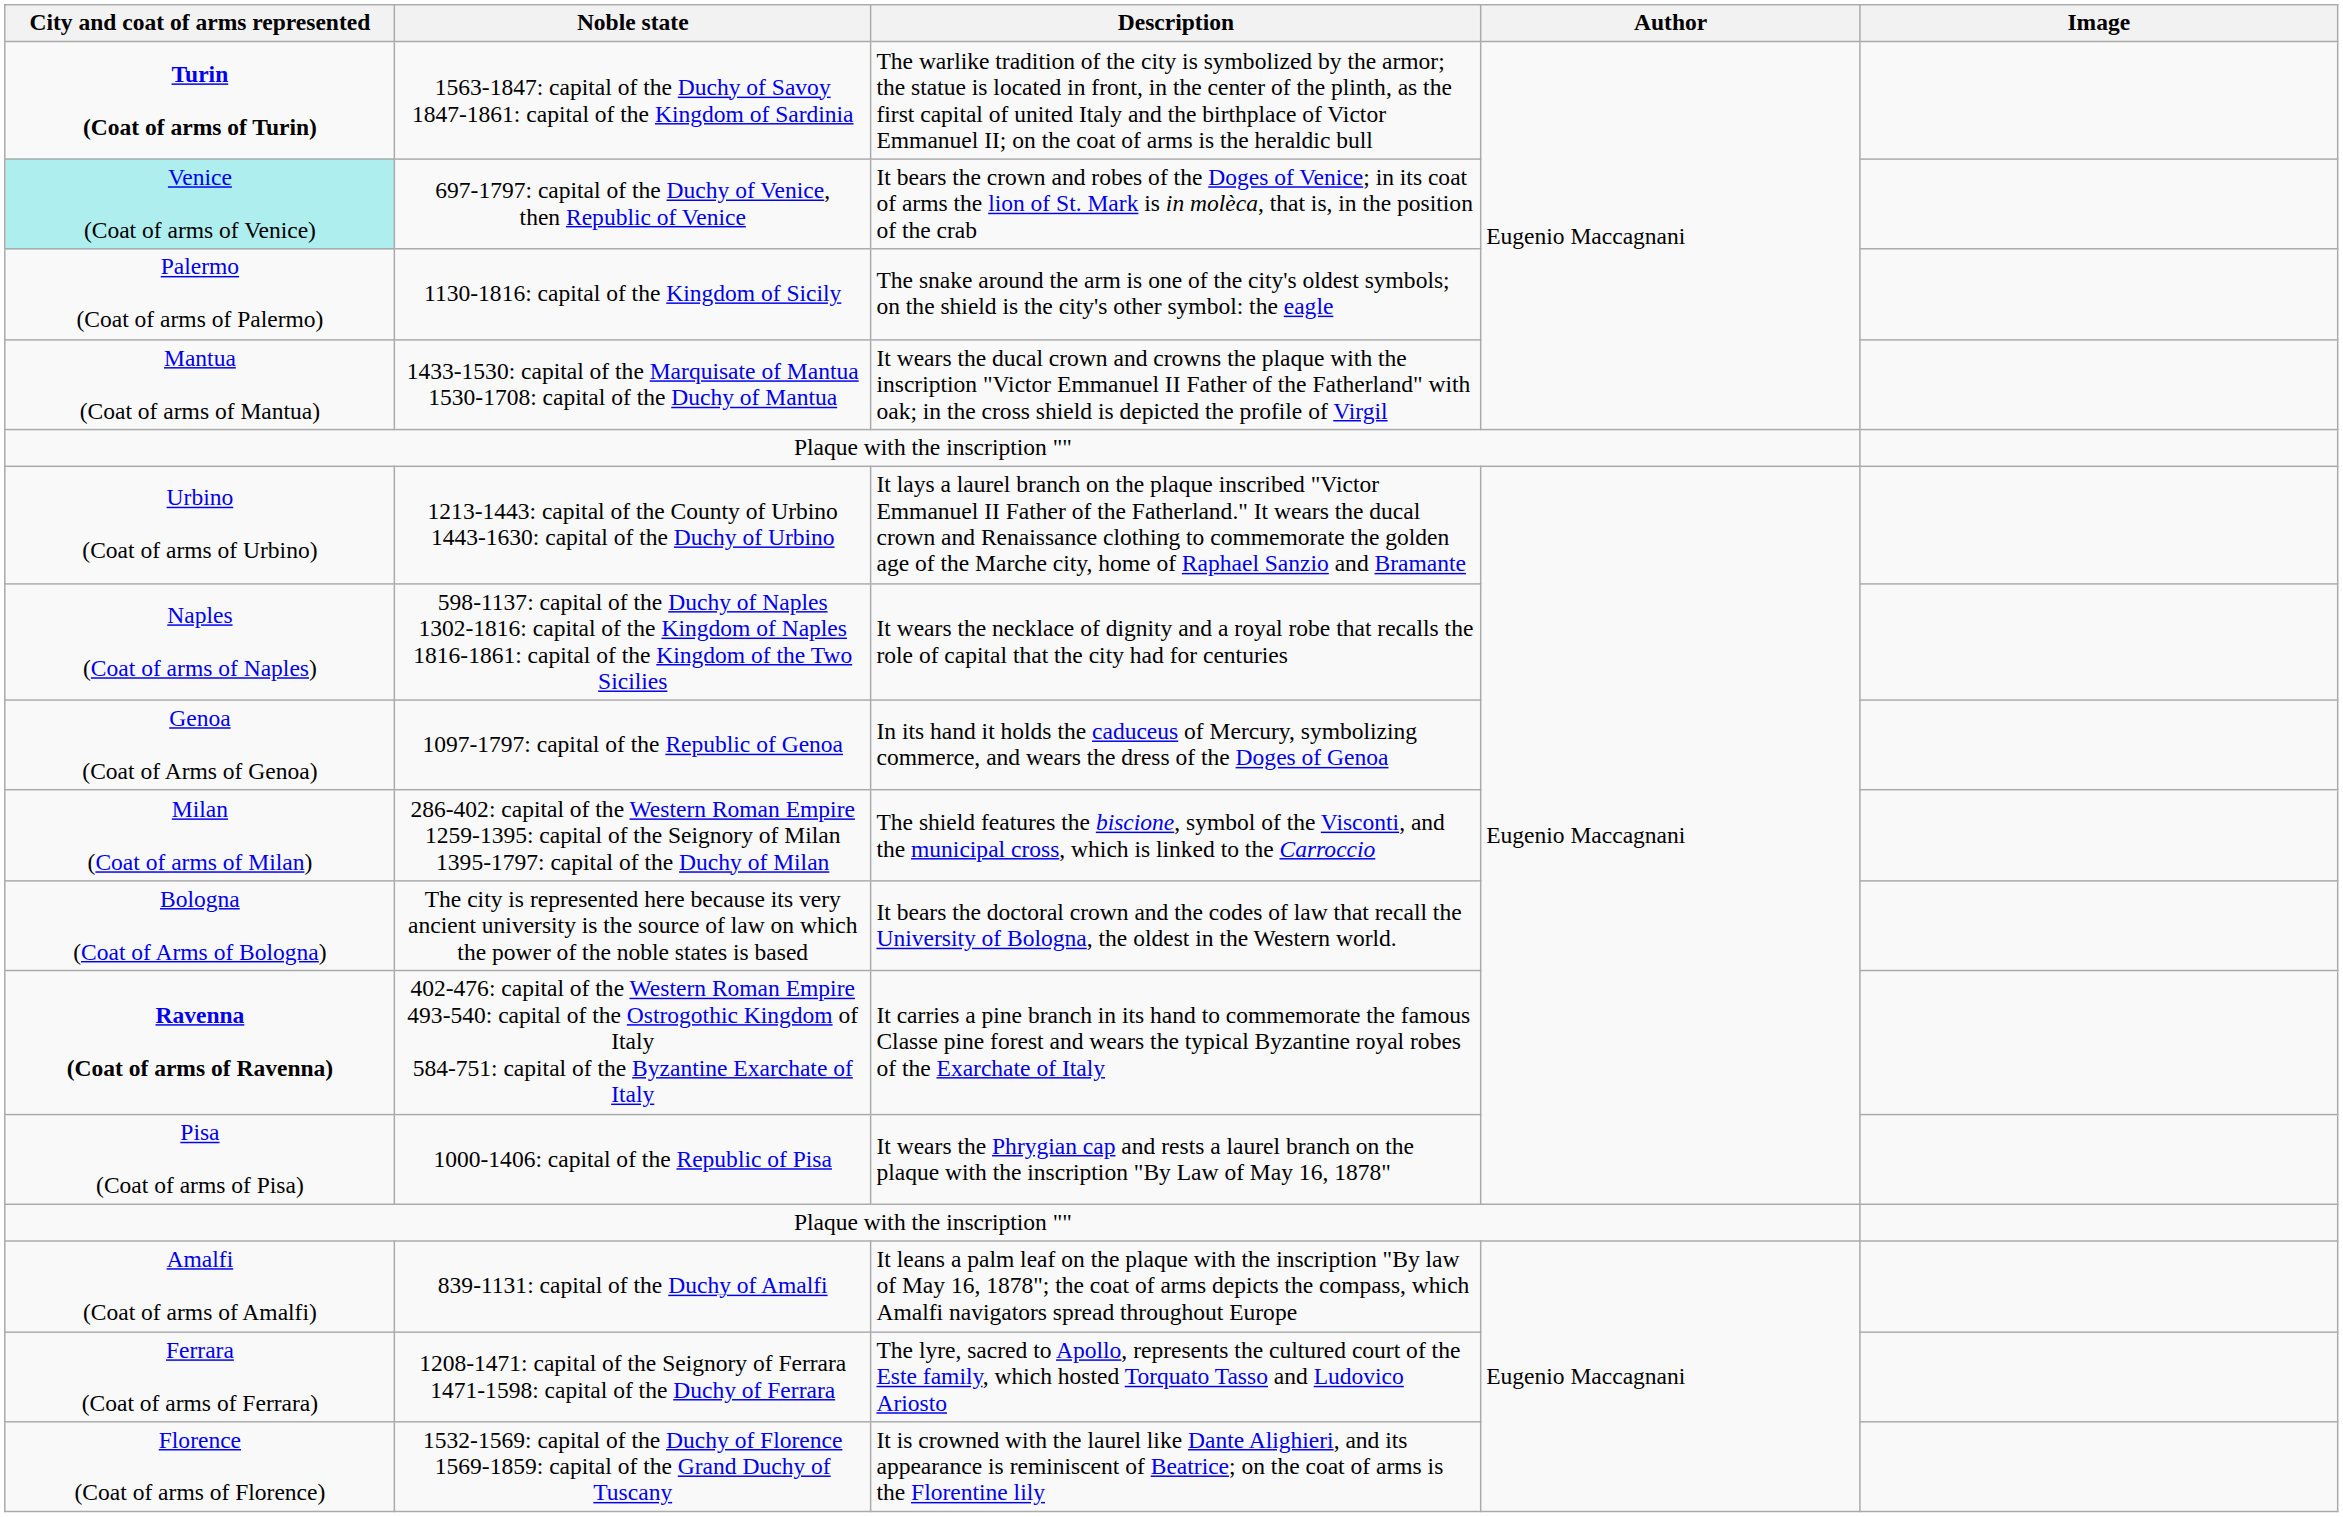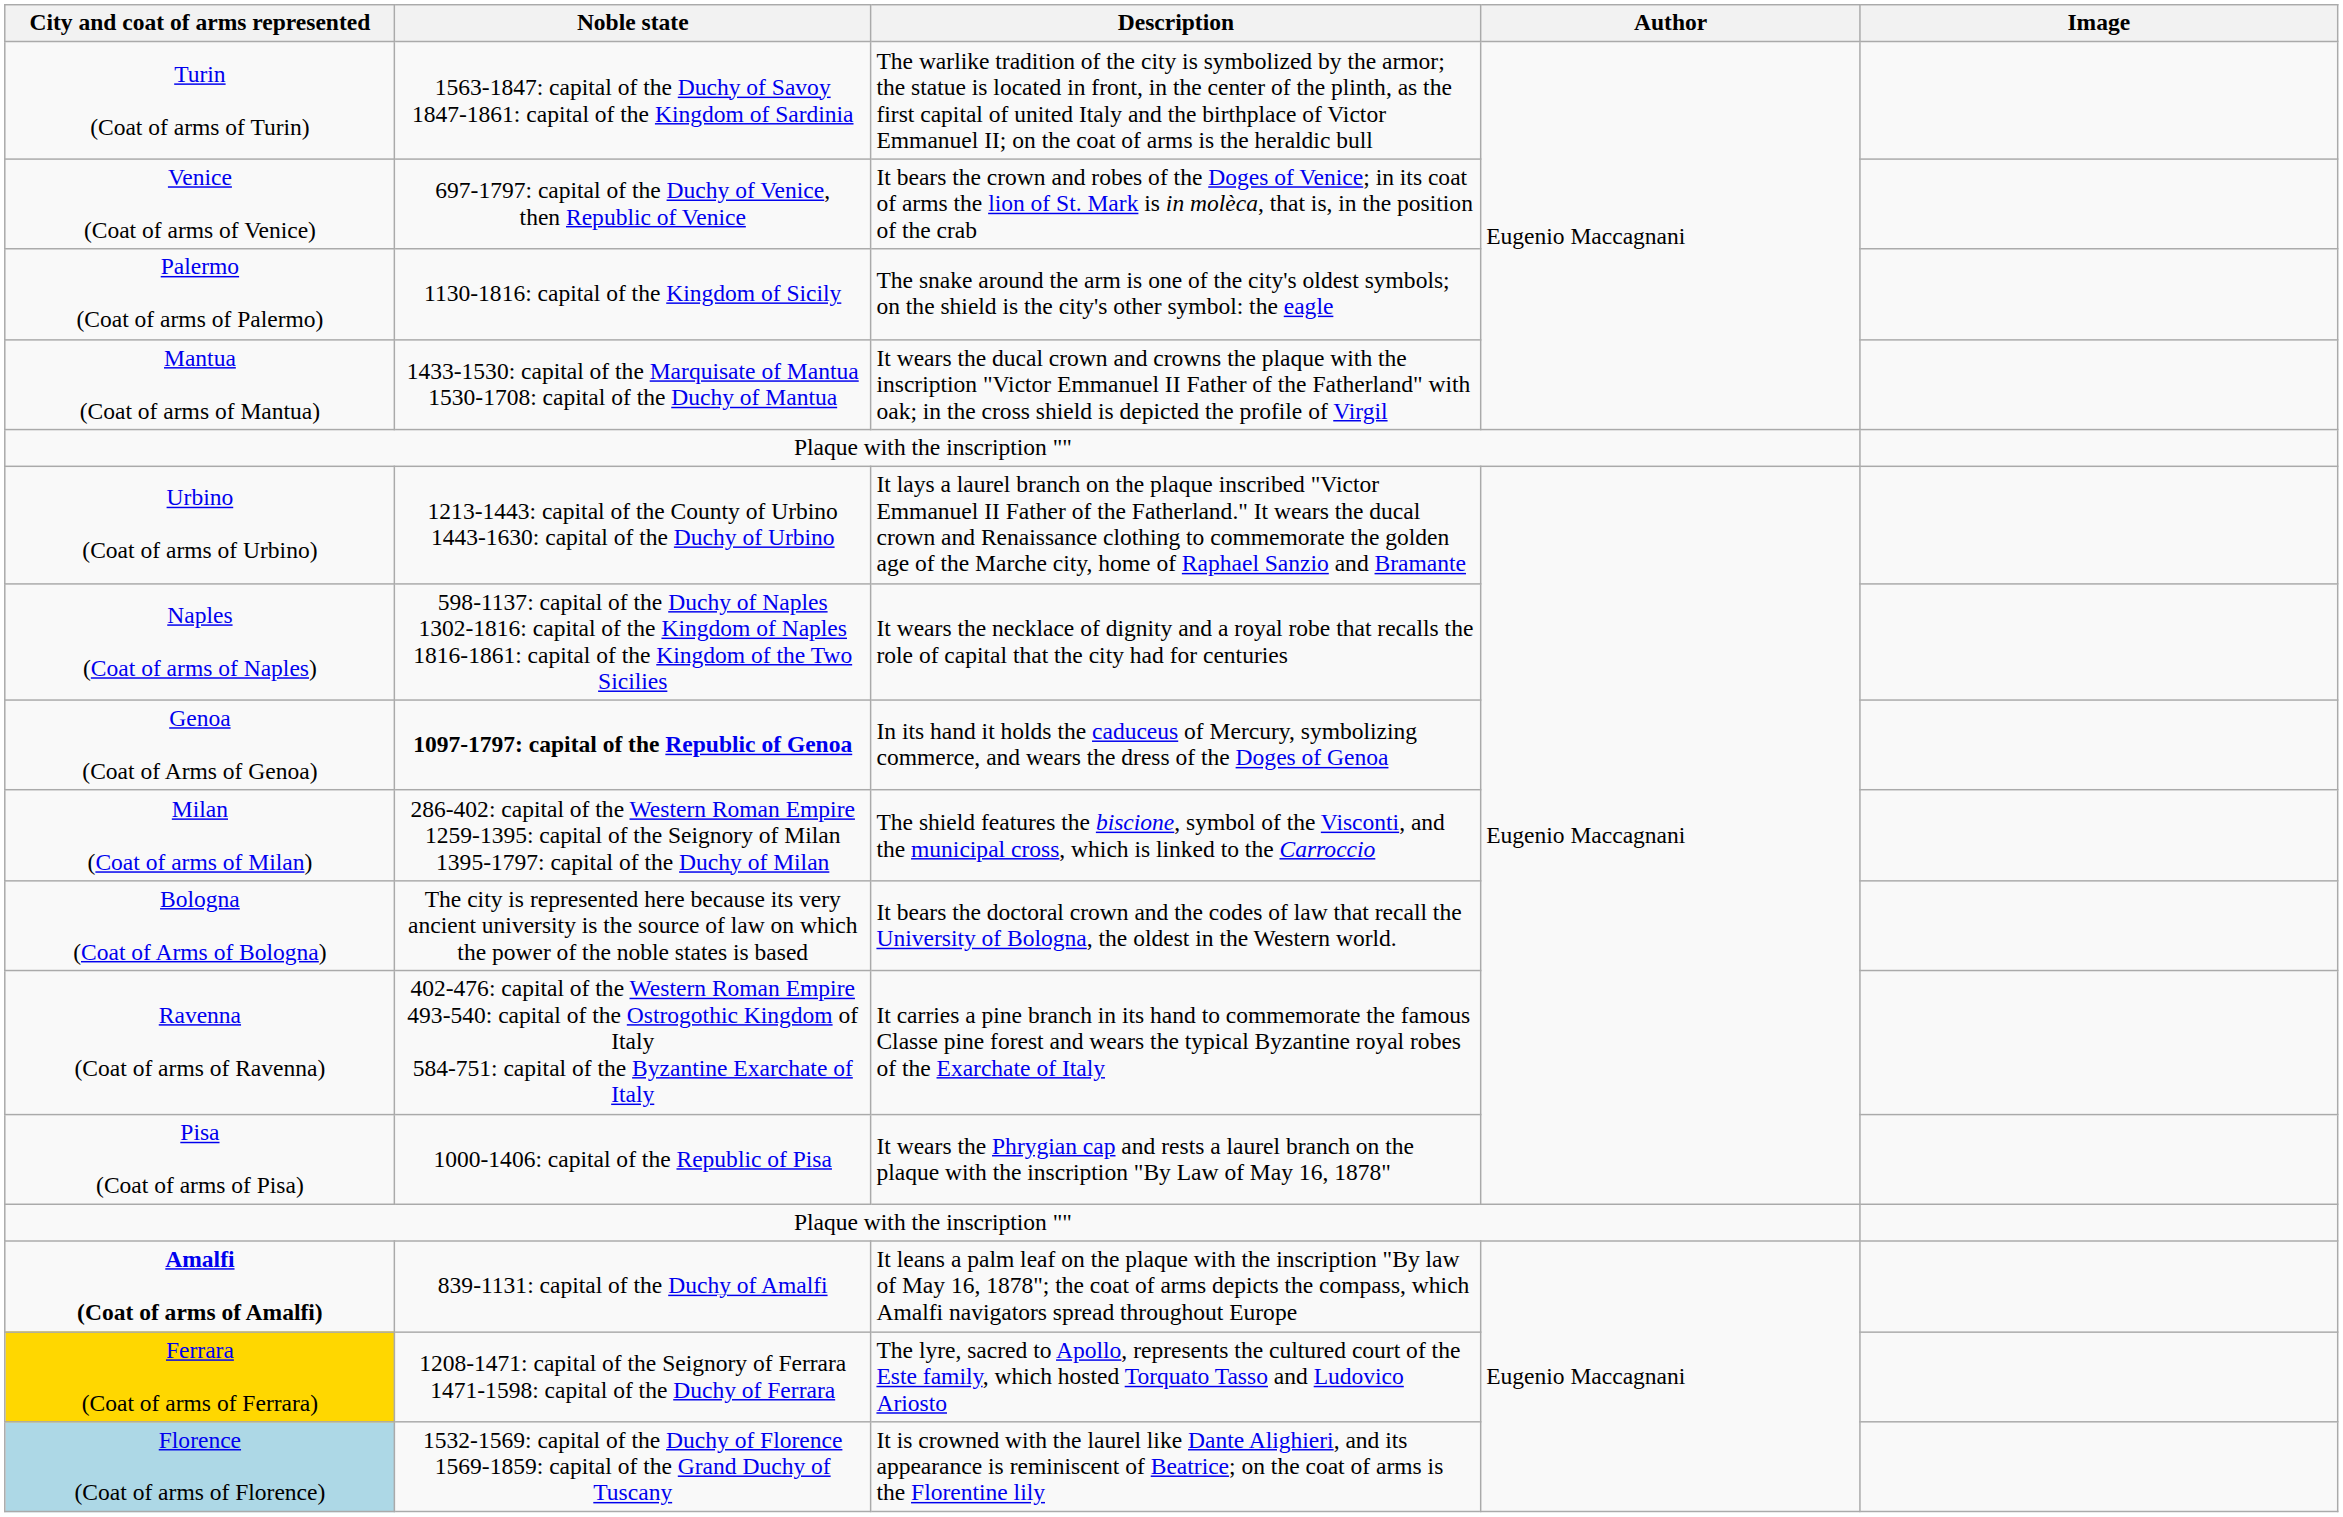(200, 100) bold -> (200, 100) normal
(200, 203) paleturquoise background -> (200, 203) no background
(633, 744) normal -> (633, 744) bold
(200, 1042) bold -> (200, 1042) normal
(200, 1286) normal -> (200, 1286) bold
(200, 1376) no background -> (200, 1376) gold background
(200, 1466) no background -> (200, 1466) lightblue background
